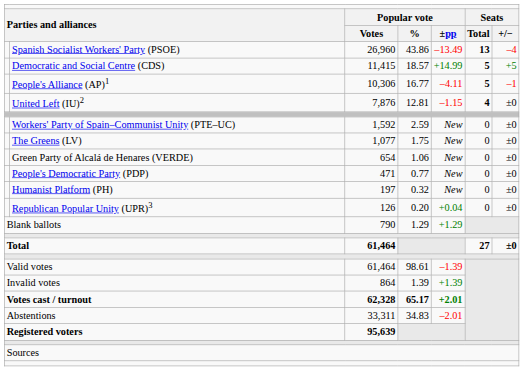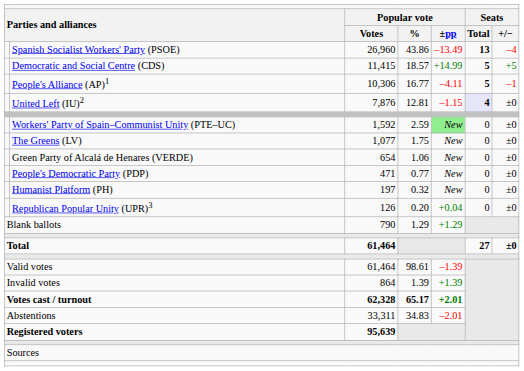(487, 102) no background -> (487, 102) lavender background
(453, 125) no background -> (453, 125) lightgreen background
